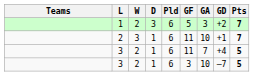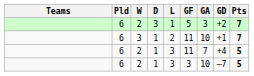columns swapped: (171, 11) <-> (120, 11)
